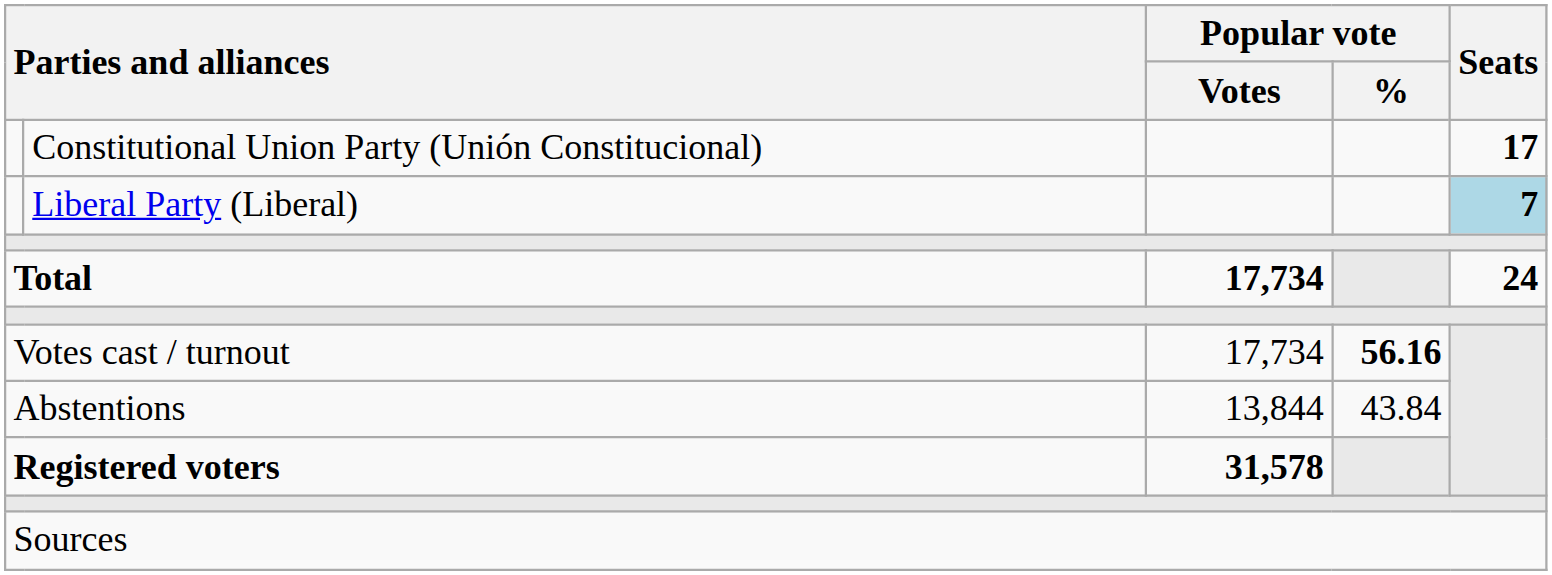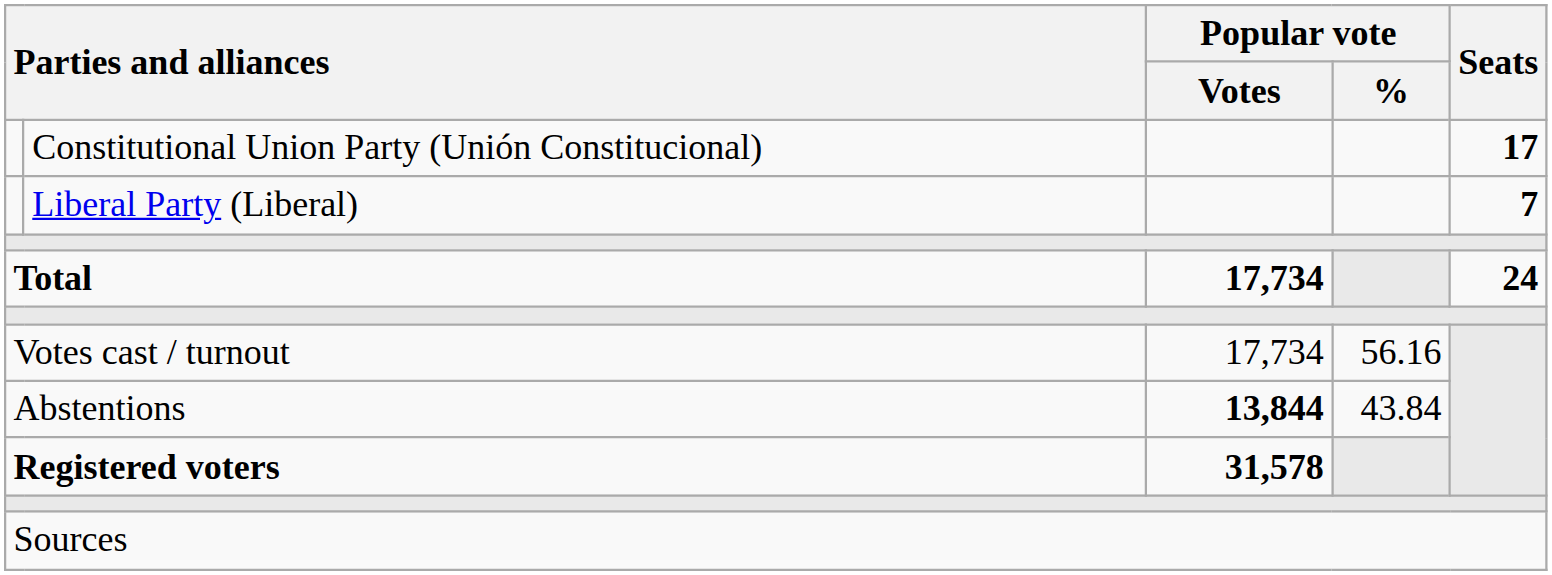(1529, 204) lightblue background -> (1529, 204) no background
(1401, 351) bold -> (1401, 351) normal
(1274, 408) normal -> (1274, 408) bold
